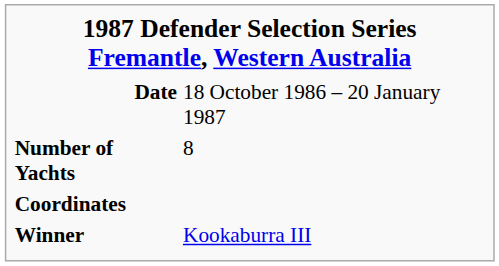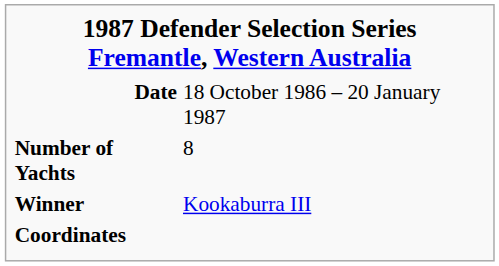rows swapped: (70, 204) <-> (49, 235)
